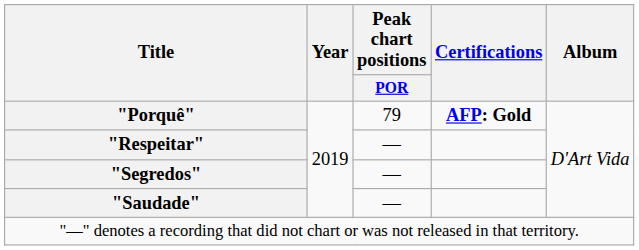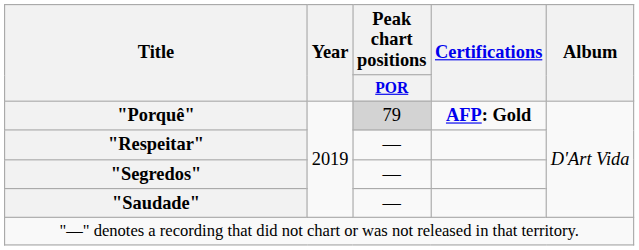(392, 115) no background -> (392, 115) lightgrey background
